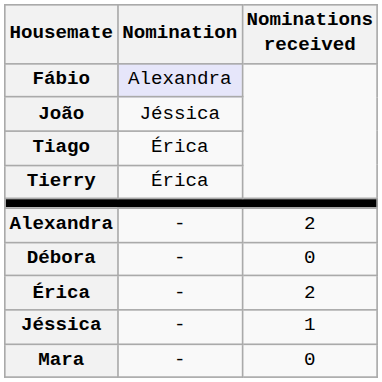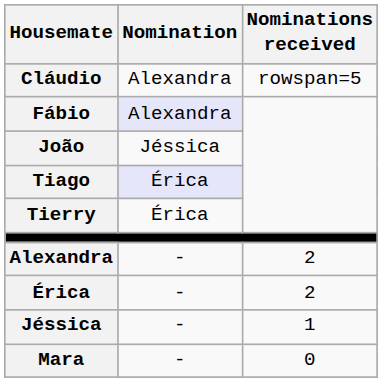+ row: (61, 79)
(180, 147) no background -> (180, 181) lavender background
- row: (61, 258)
